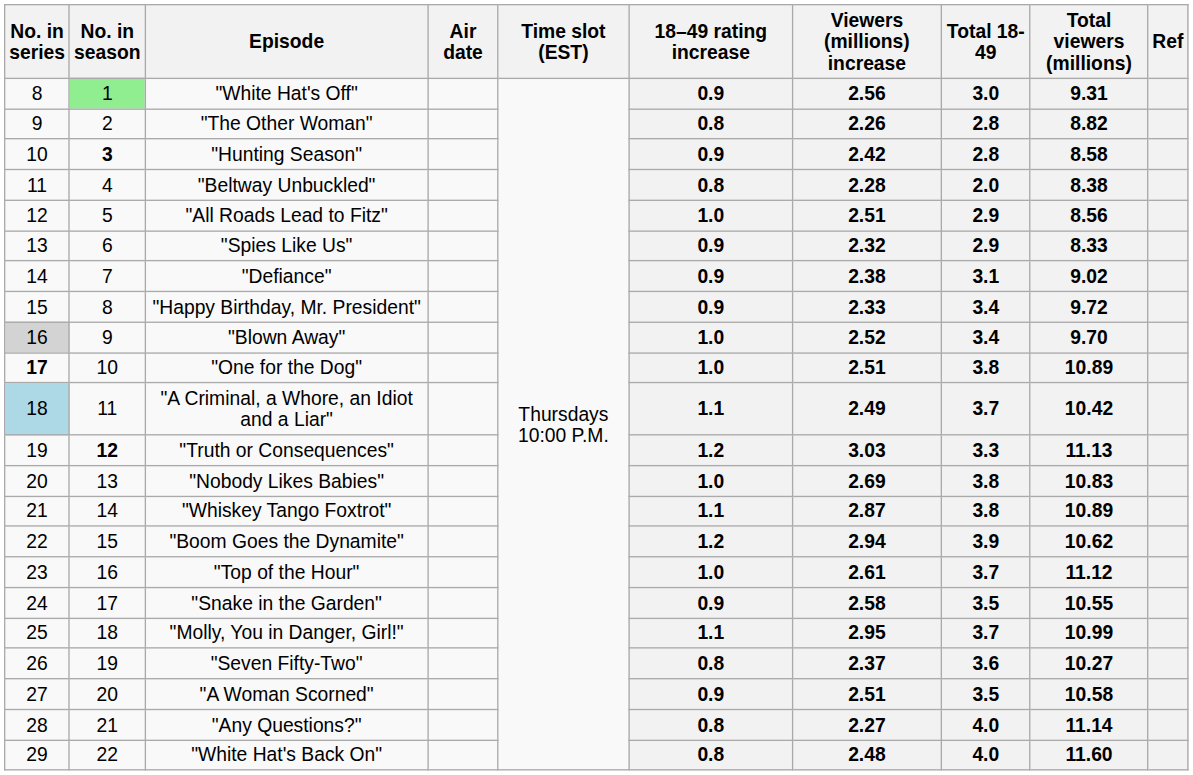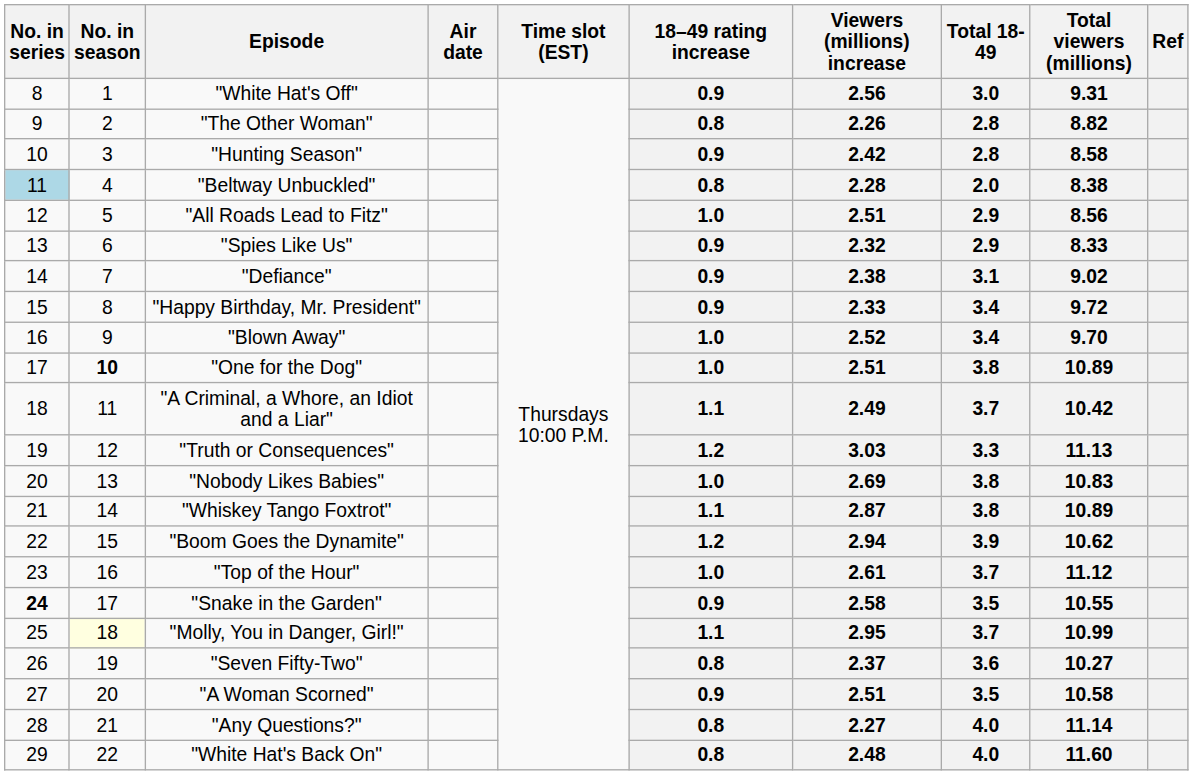(107, 94) lightgreen background -> (107, 94) no background
(107, 155) bold -> (107, 155) normal
(37, 185) no background -> (37, 185) lightblue background
(37, 338) lightgrey background -> (37, 338) no background
(37, 368) bold -> (37, 368) normal
(107, 368) normal -> (107, 368) bold
(37, 409) lightblue background -> (37, 409) no background
(107, 450) bold -> (107, 450) normal
(37, 603) normal -> (37, 603) bold
(107, 633) no background -> (107, 633) lightyellow background
